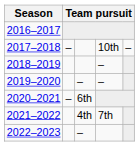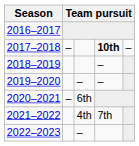(108, 47) normal -> (108, 47) bold
